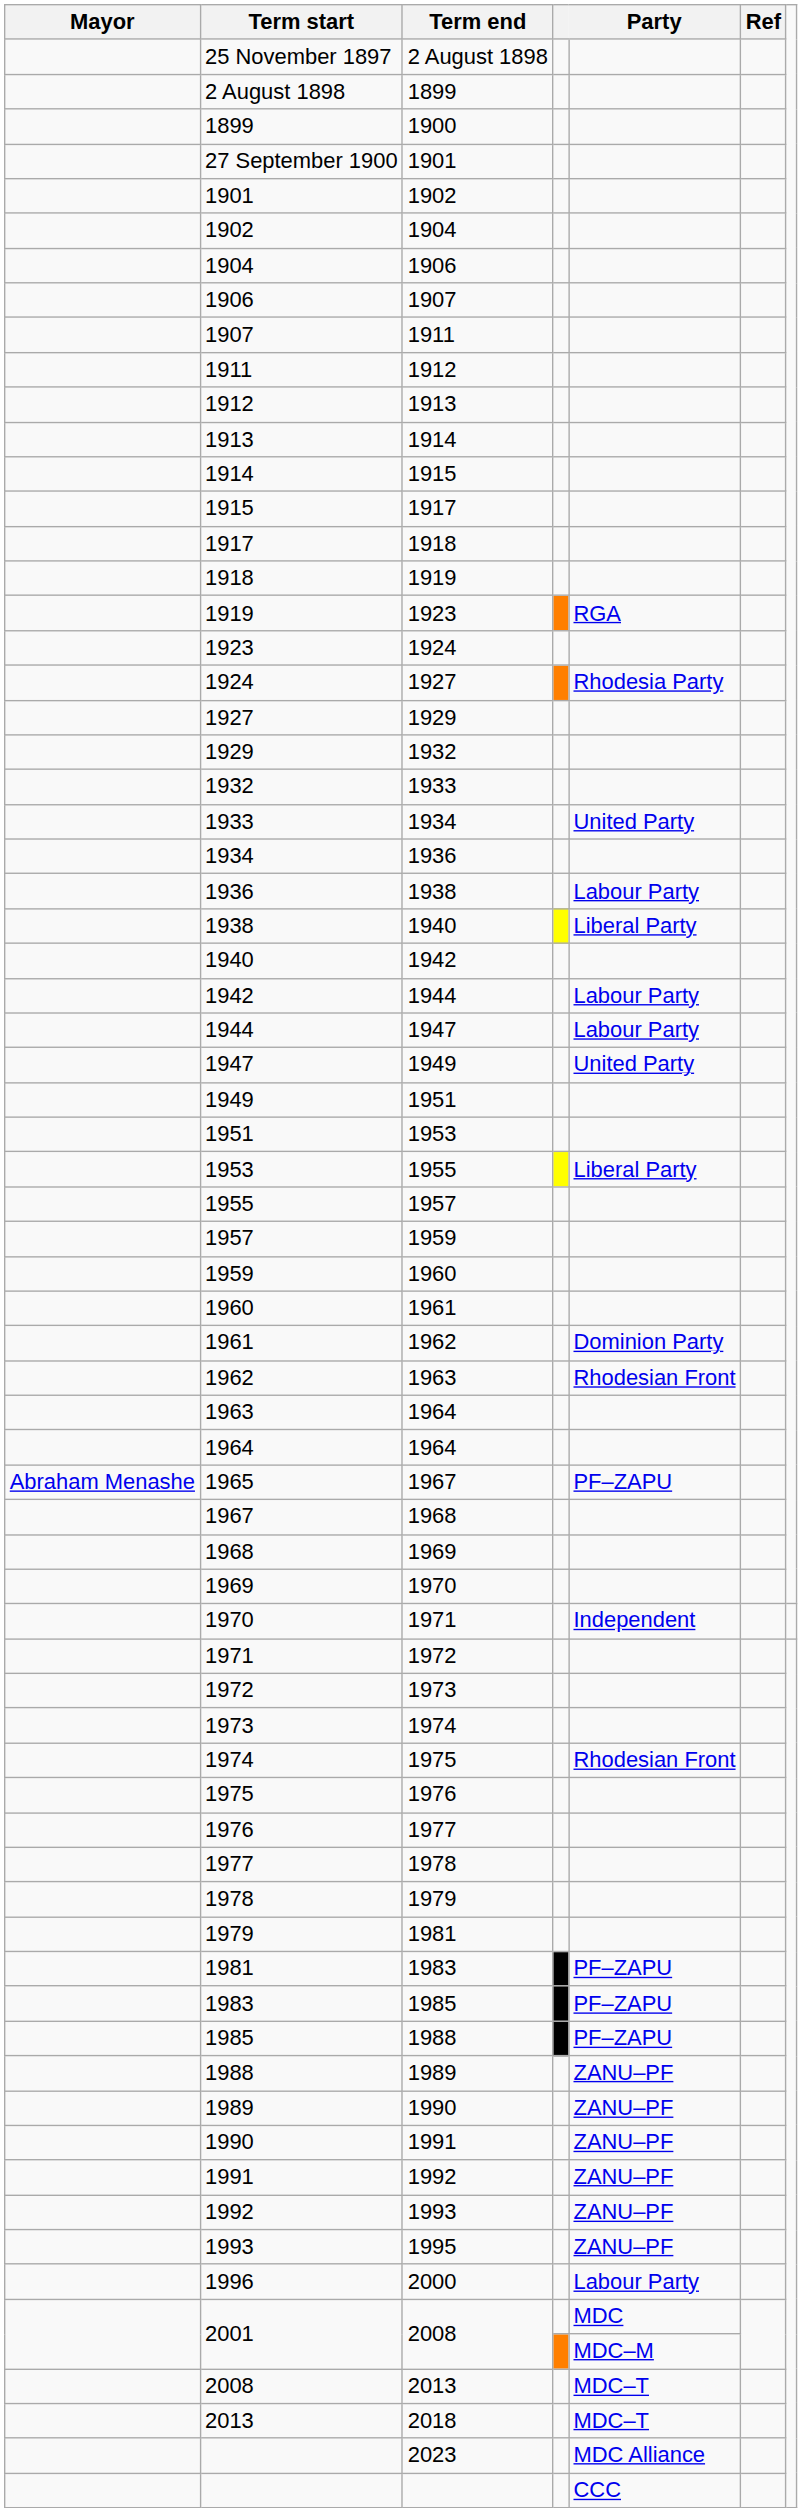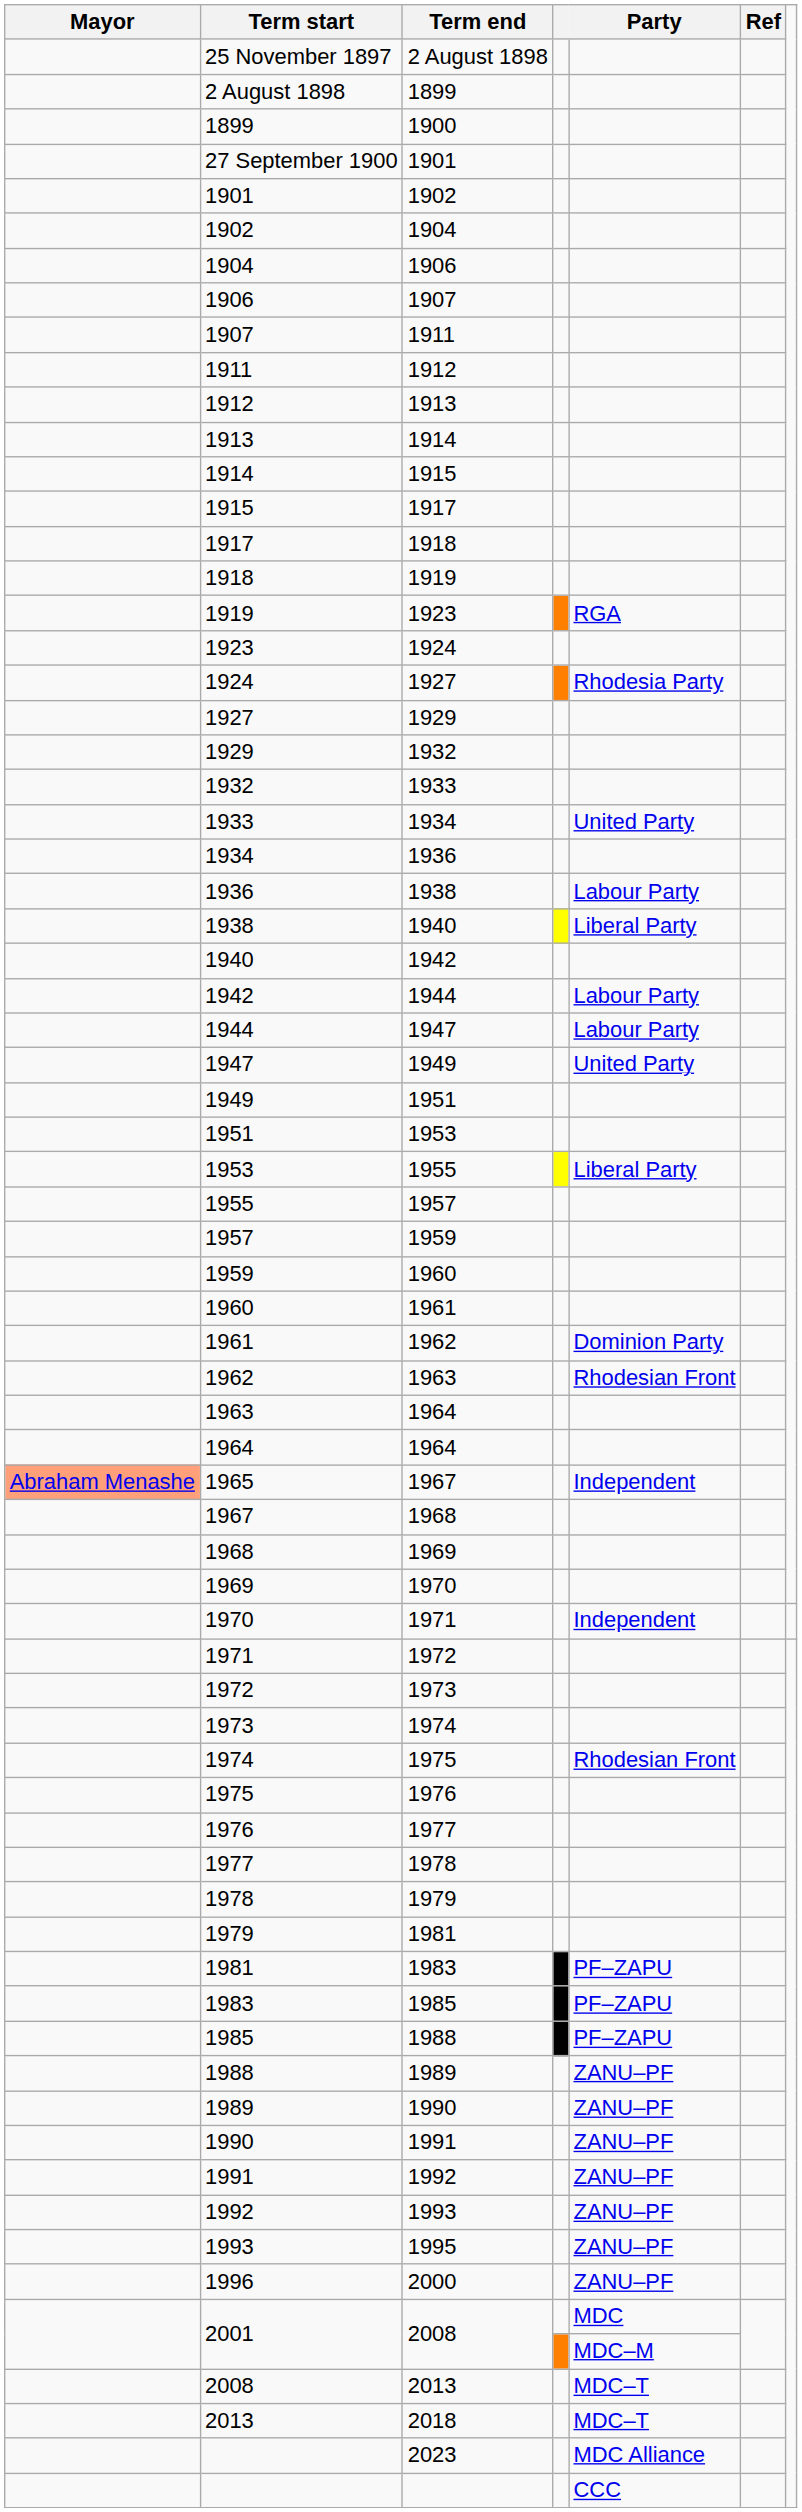(102, 1481) no background -> (102, 1481) lightsalmon background
(623, 1481) PF–ZAPU -> (634, 1481) Independent
(636, 2281) Labour Party -> (623, 2281) ZANU–PF
